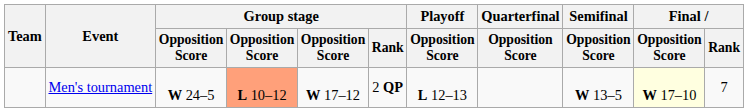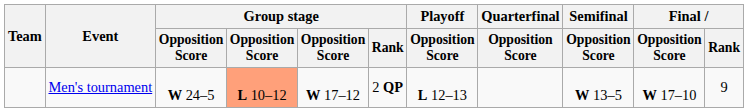(669, 95) lightyellow background -> (669, 95) no background
(724, 87) 7 -> (724, 87) 9
